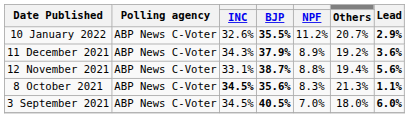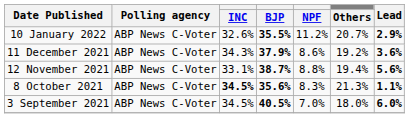(312, 53) 8.9% -> (312, 53) 8.6%
